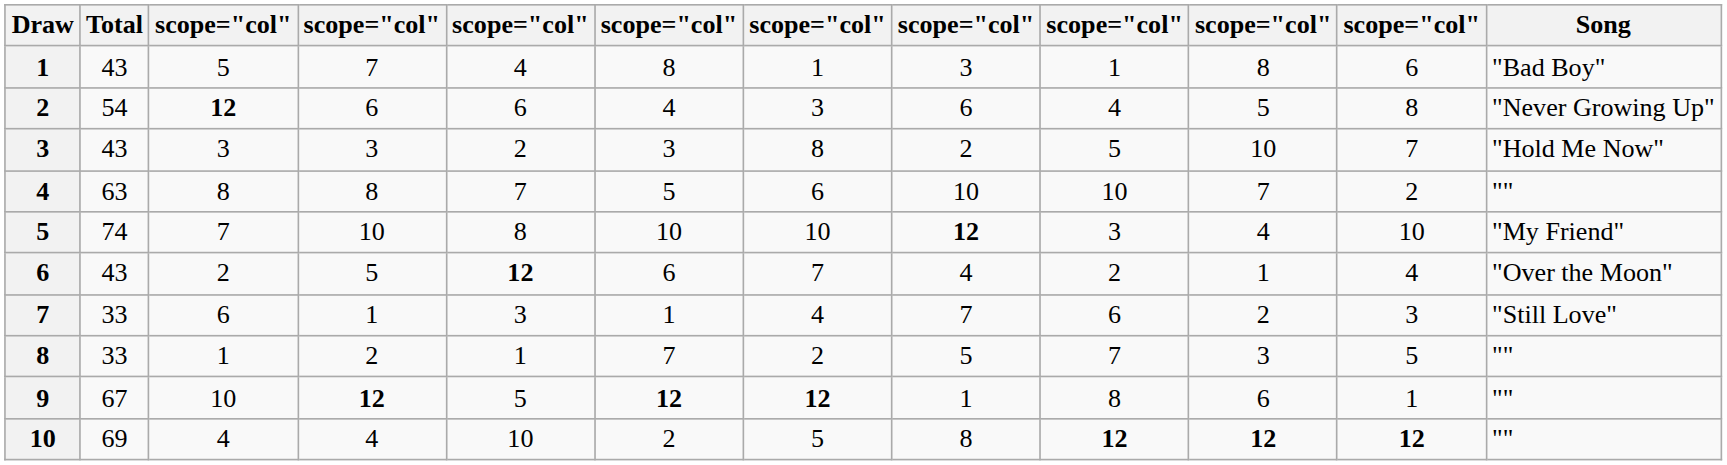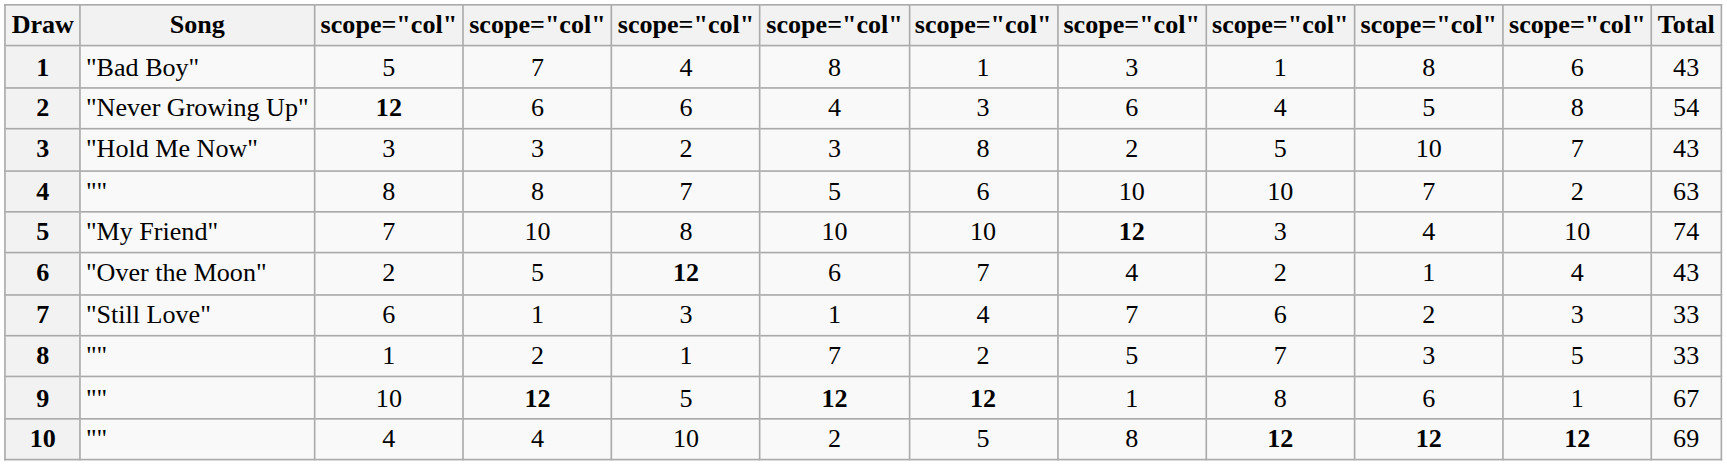columns swapped: (1603, 25) <-> (114, 25)
